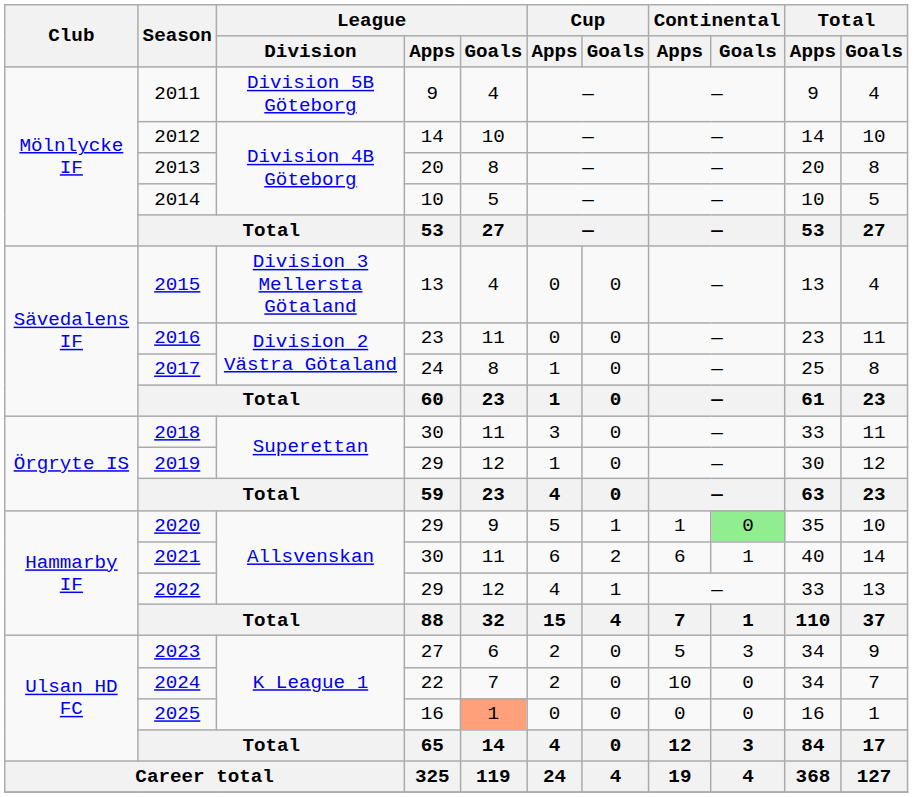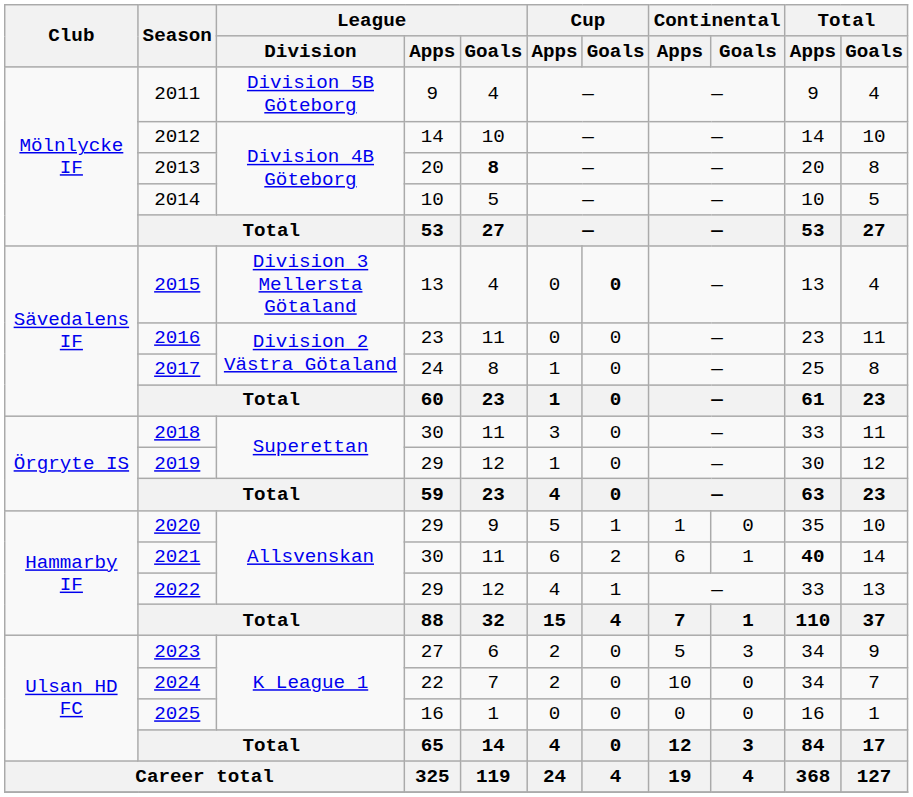(493, 168) normal -> (493, 168) bold
(616, 284) normal -> (616, 284) bold
(748, 526) lightgreen background -> (748, 526) no background
(813, 557) normal -> (813, 557) bold
(493, 714) lightsalmon background -> (493, 714) no background
